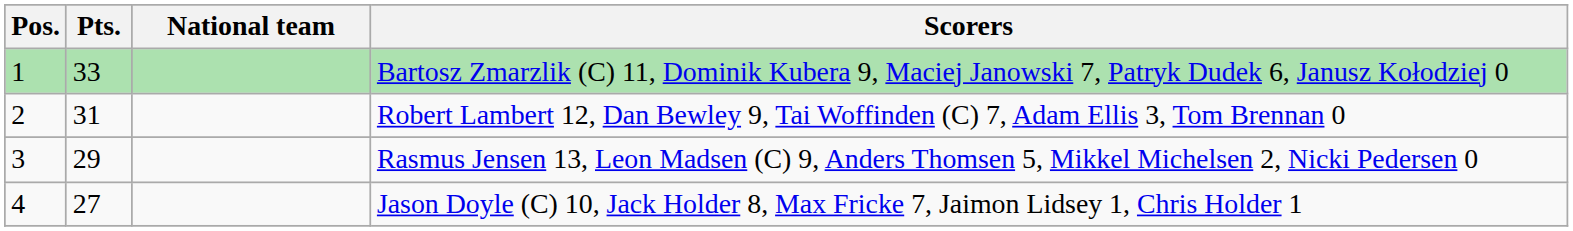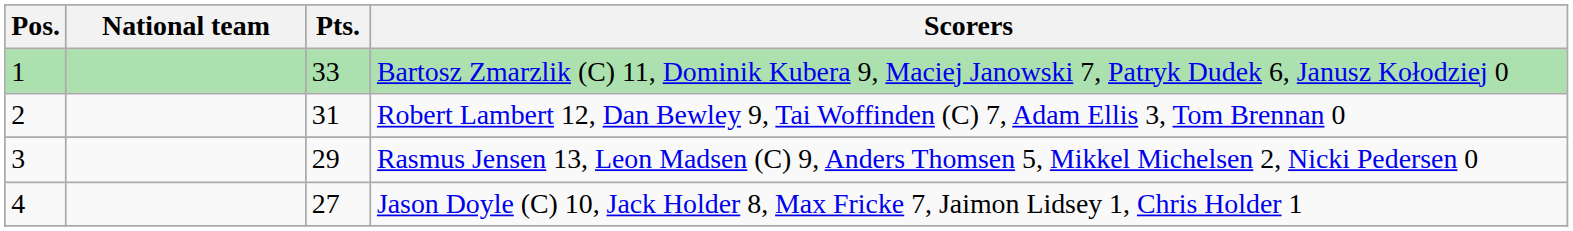columns swapped: (251, 26) <-> (99, 26)
